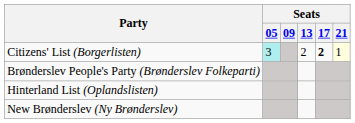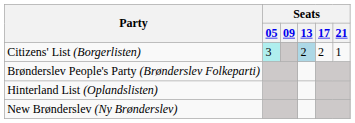(304, 52) no background -> (304, 52) lightblue background
(321, 52) bold -> (321, 52) normal
(339, 52) lightyellow background -> (339, 52) no background
